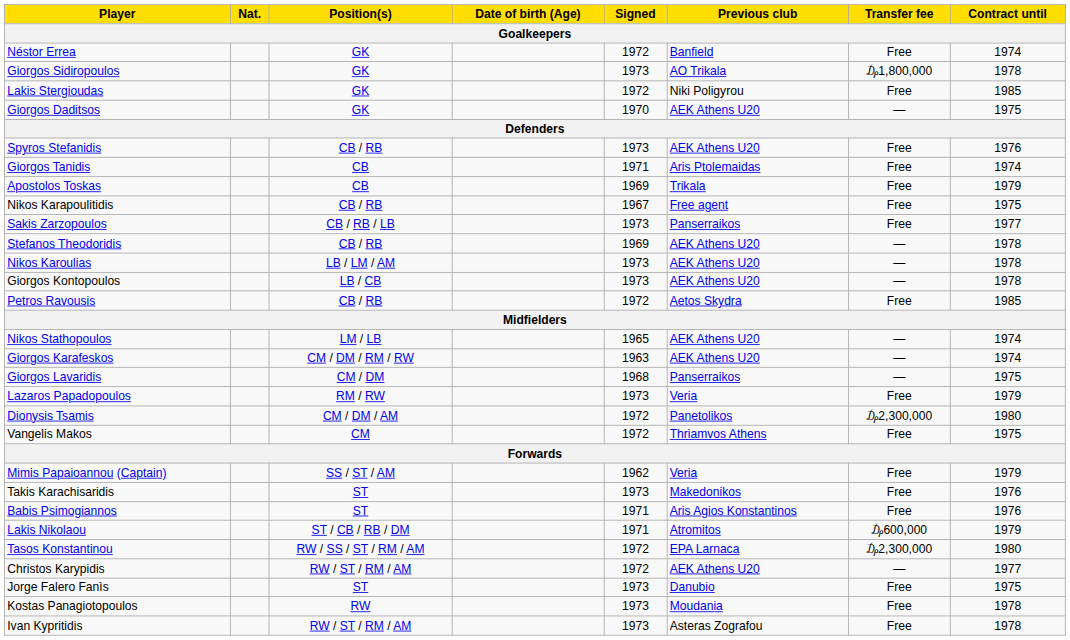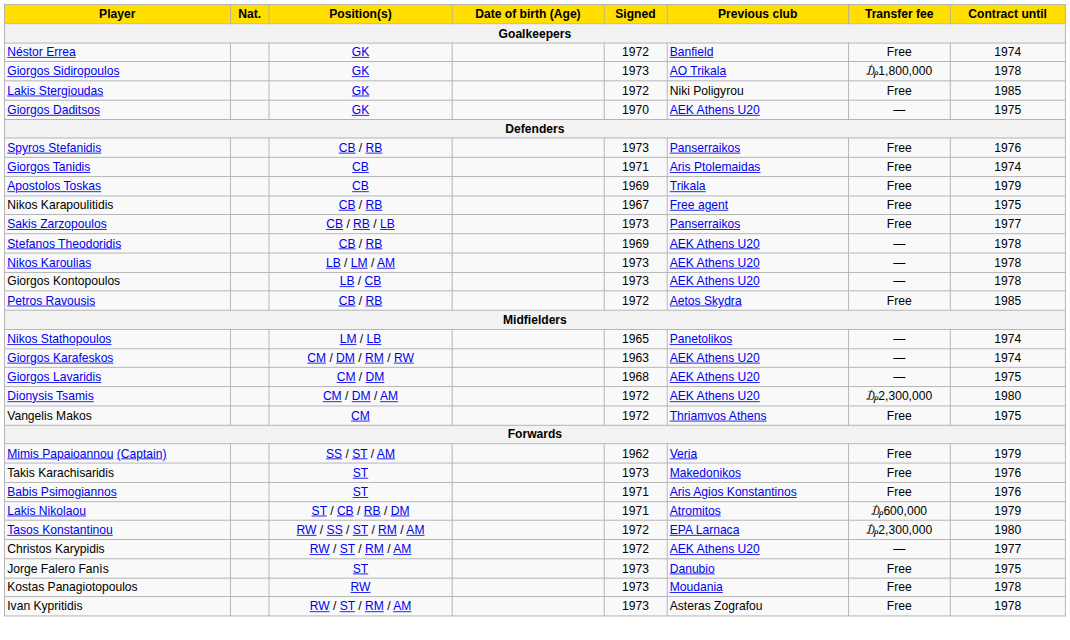(715, 148) AEK Athens U20 -> (705, 148) Panserraikos
(715, 339) AEK Athens U20 -> (701, 339) Panetolikos
(705, 377) Panserraikos -> (715, 377) AEK Athens U20
- row: (69, 397)
(701, 416) Panetolikos -> (715, 397) AEK Athens U20
